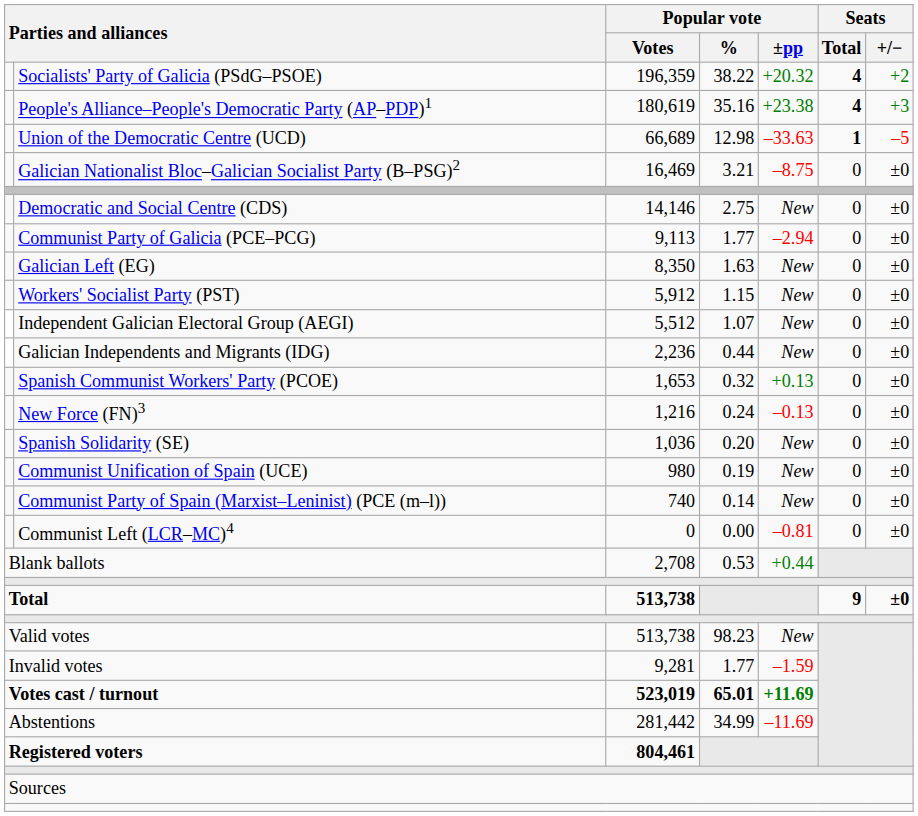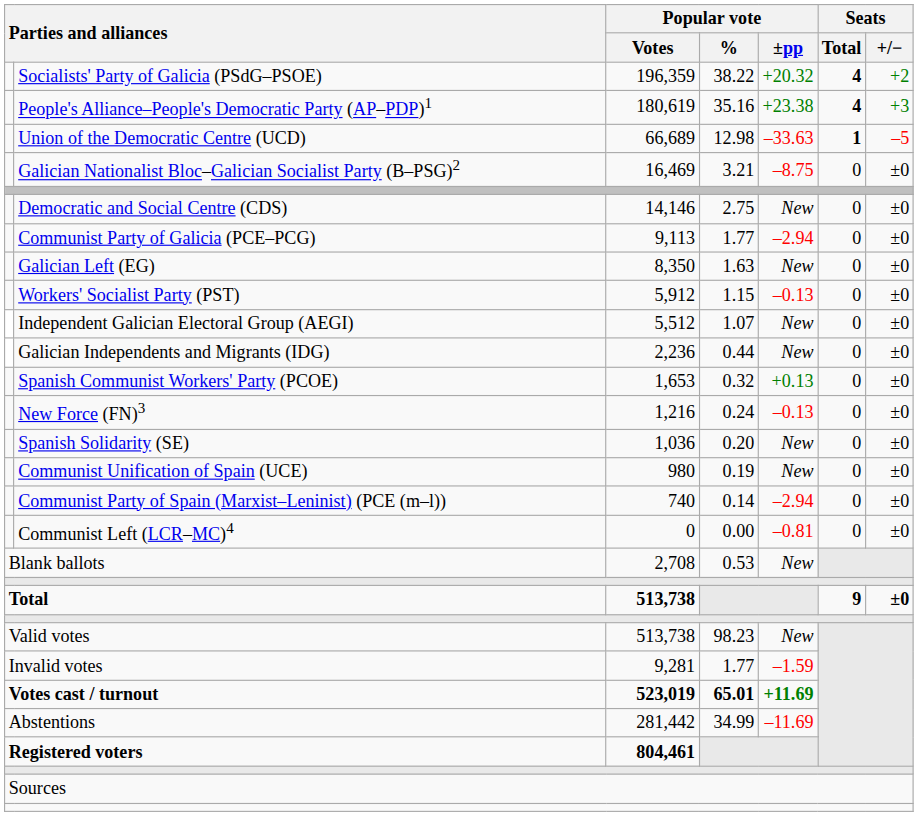(797, 295) New -> (793, 295) –0.13
(797, 500) New -> (793, 500) –2.94
(793, 562) +0.44 -> (797, 562) New
